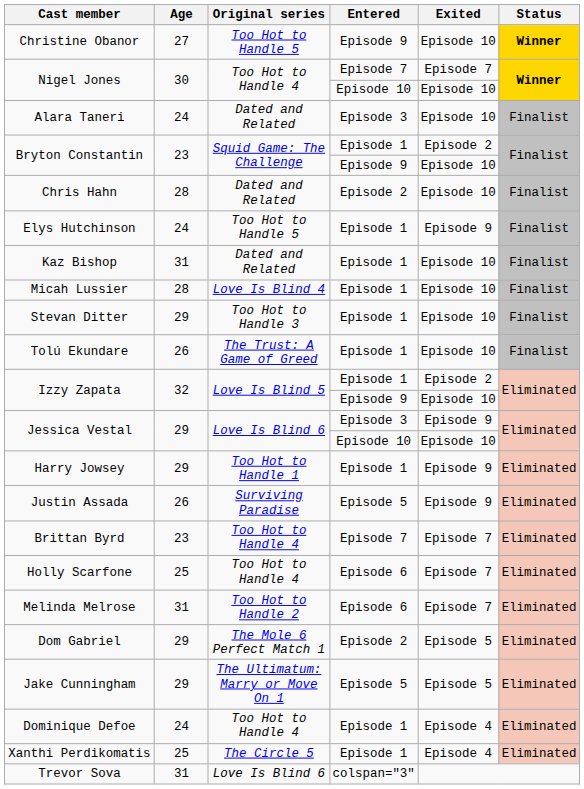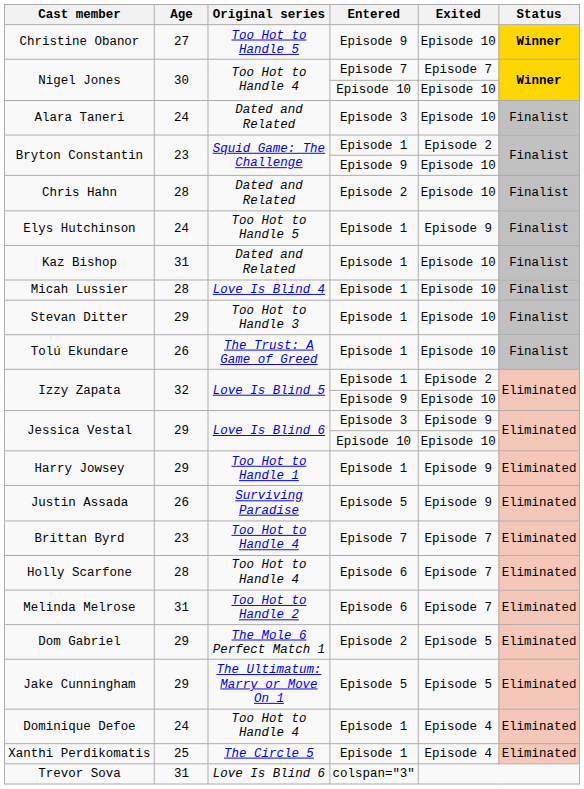(181, 573) 25 -> (181, 573) 28
